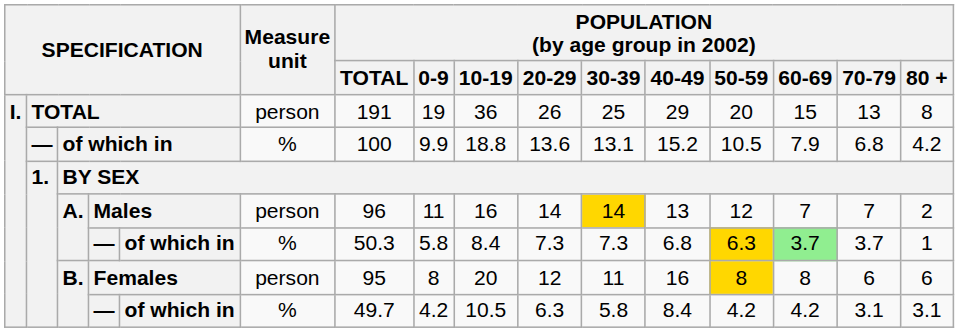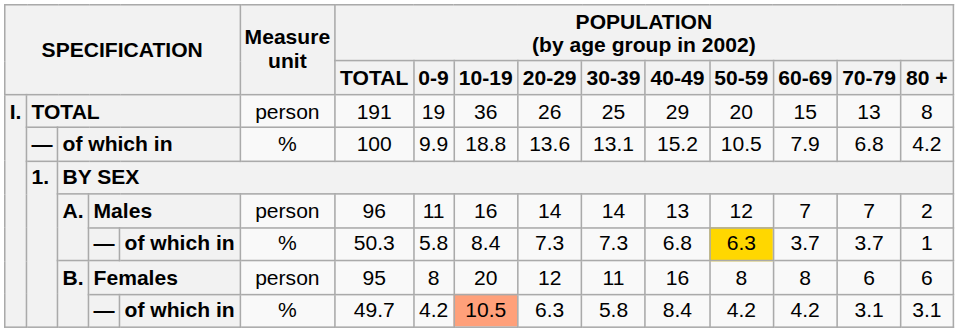(614, 210) gold background -> (614, 210) no background
(805, 244) lightgreen background -> (805, 244) no background
(741, 277) gold background -> (741, 277) no background
(486, 310) no background -> (486, 310) lightsalmon background
